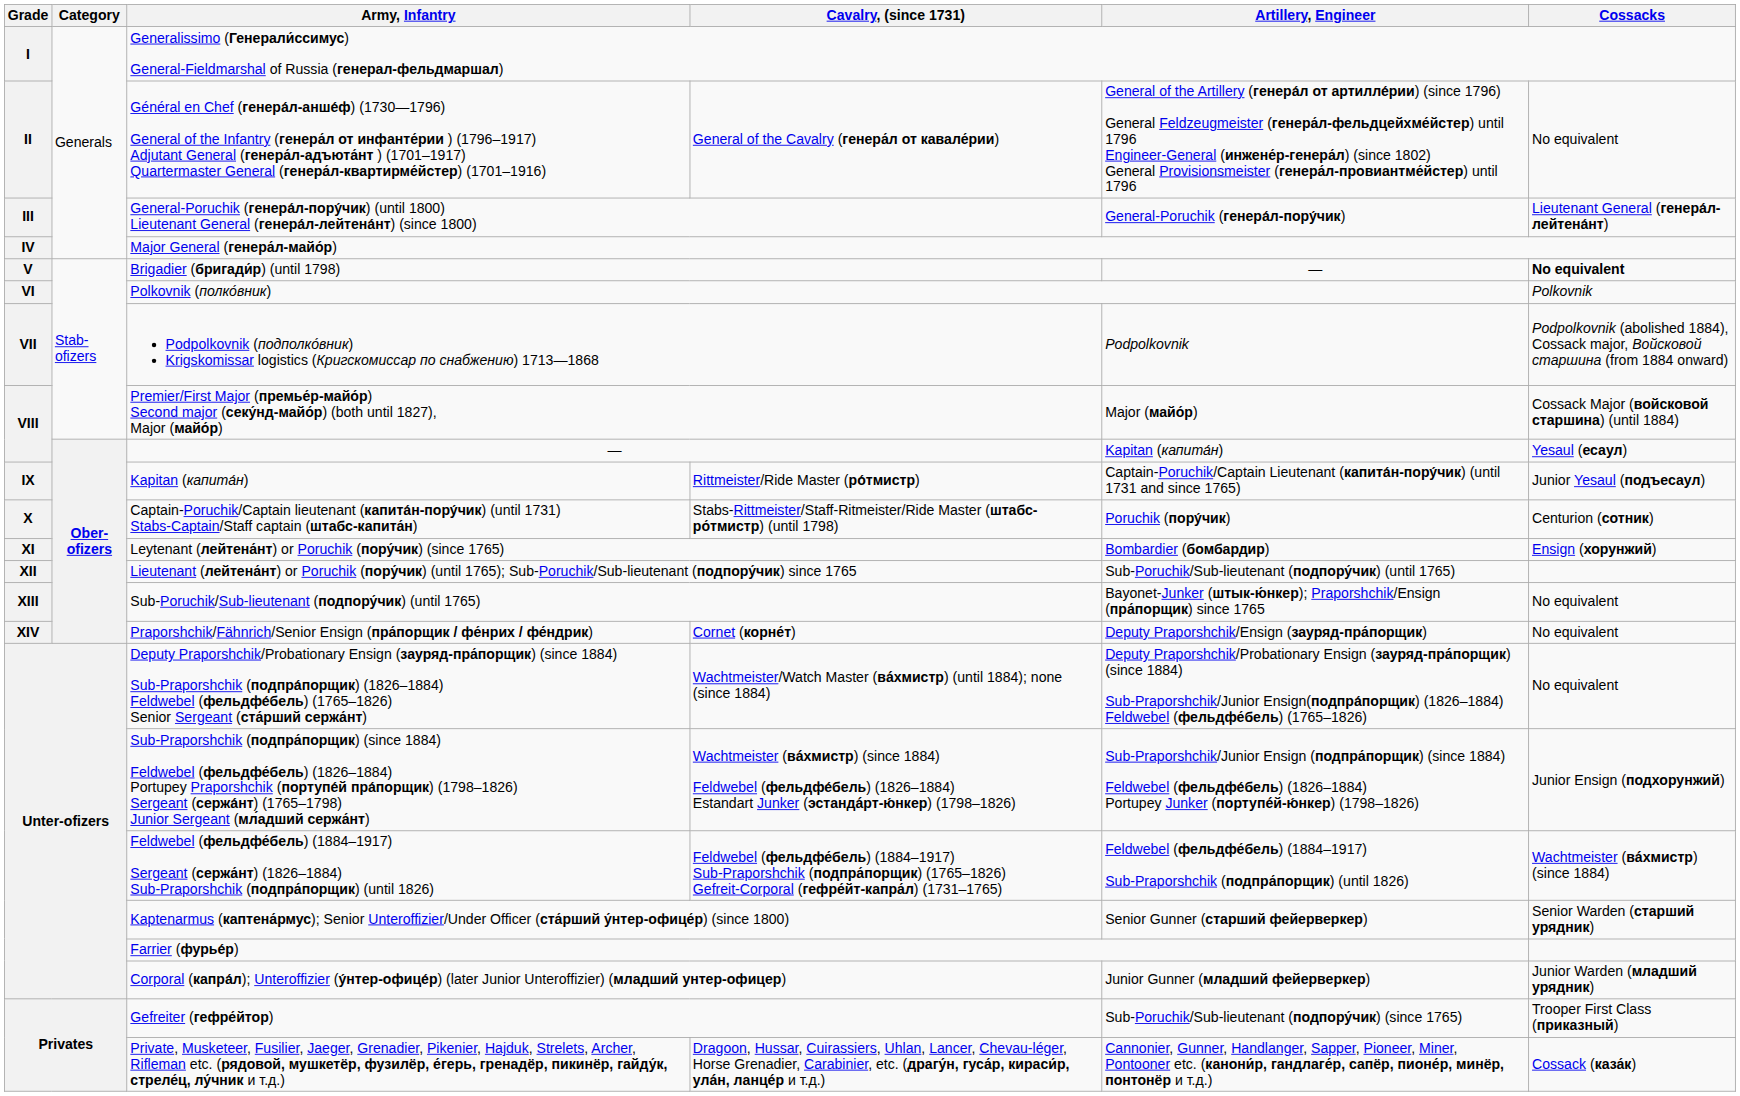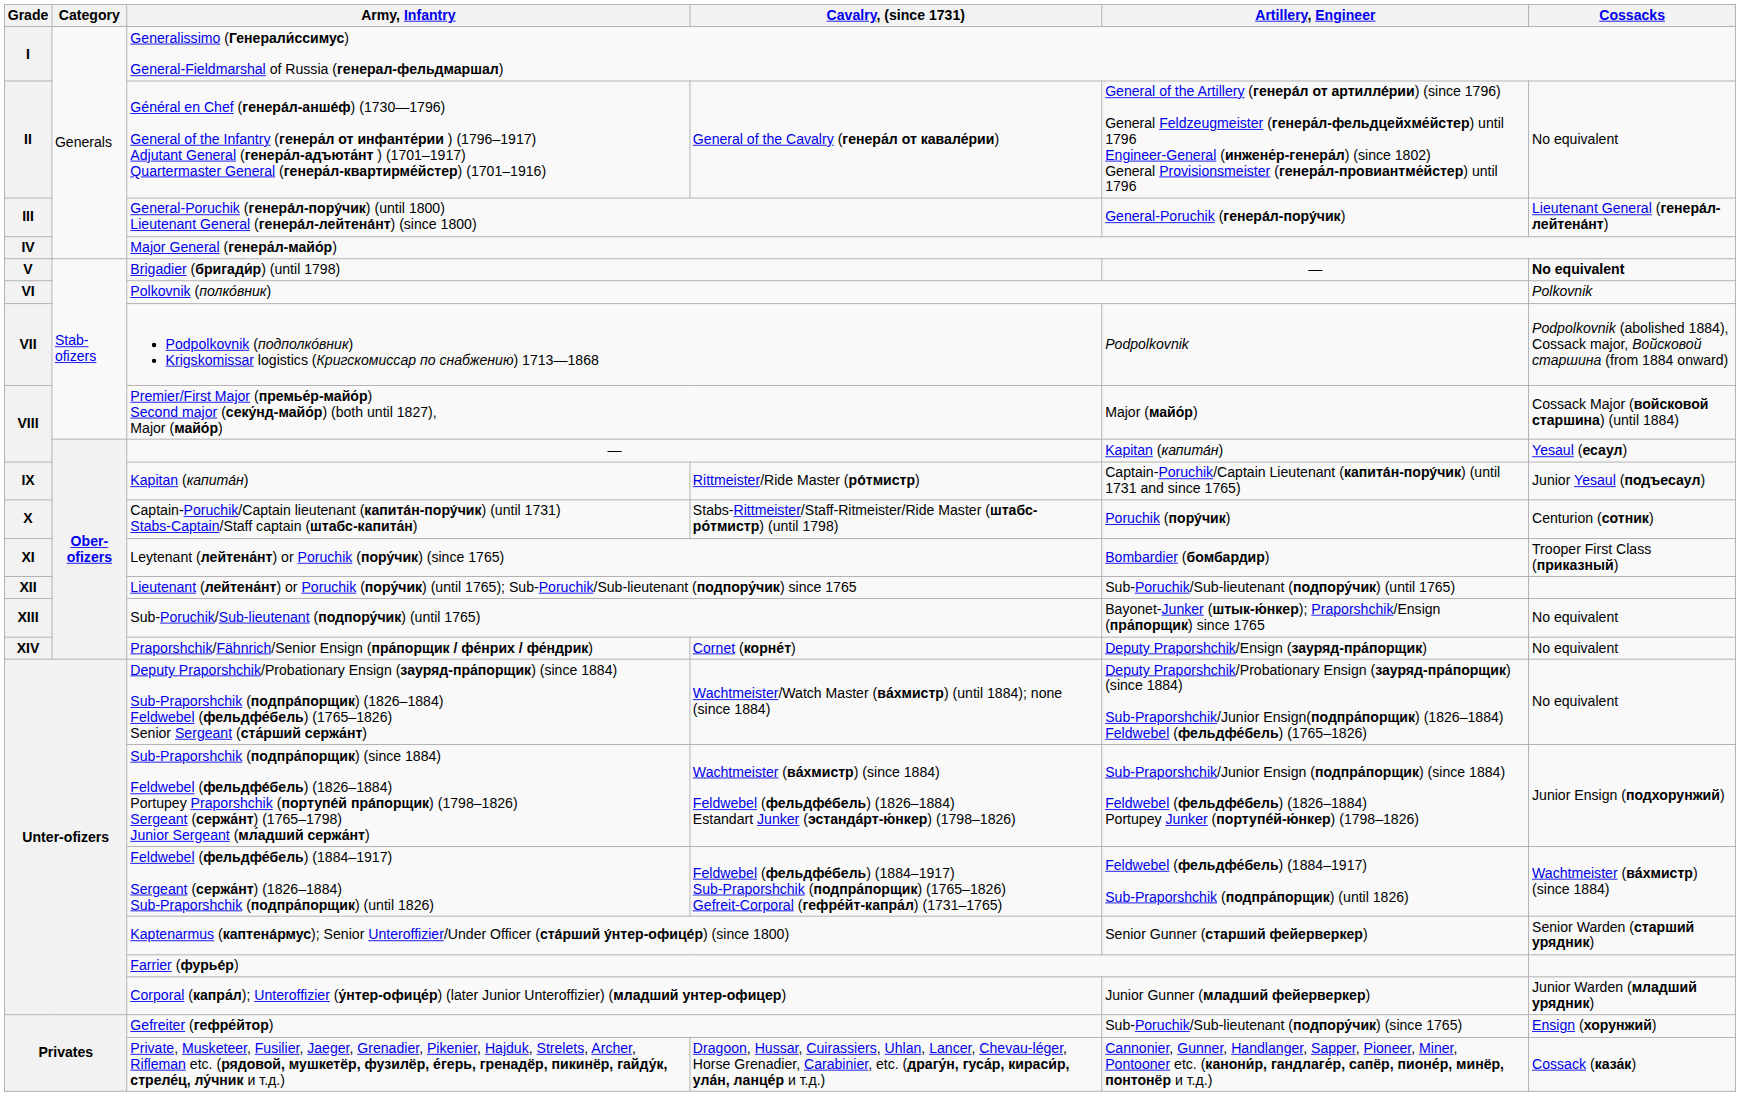(1594, 549) Ensign (хорунжий) -> (1592, 557) Trooper First Class (приказный)
(1592, 1018) Trooper First Class (приказный) -> (1594, 1026) Ensign (хорунжий)
